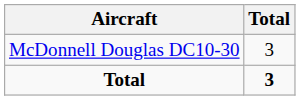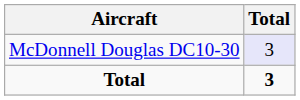(269, 49) no background -> (269, 49) lavender background
